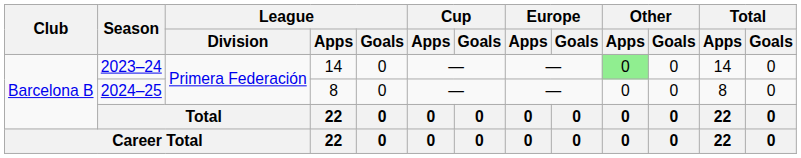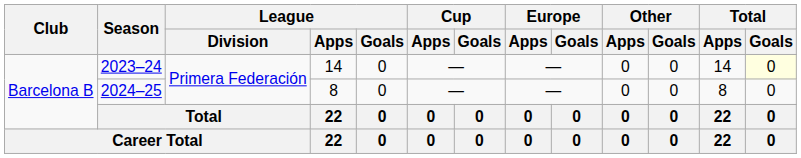(625, 66) lightgreen background -> (625, 66) no background
(771, 66) no background -> (771, 66) lightyellow background
